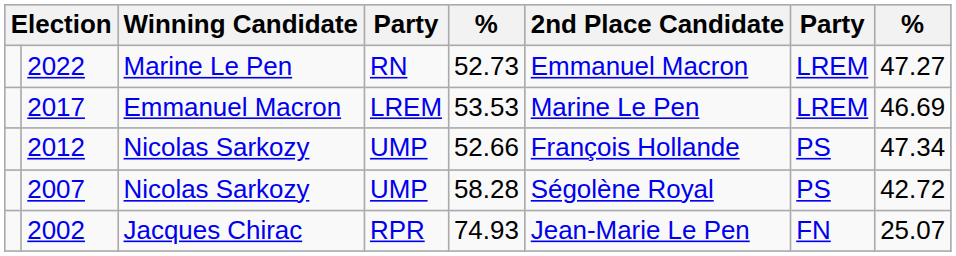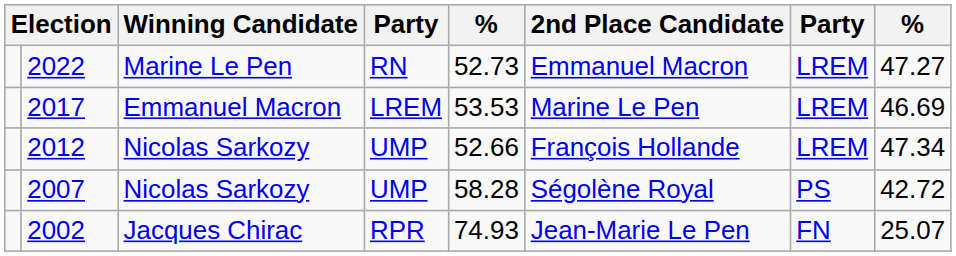(814, 148) PS -> (832, 148) LREM
